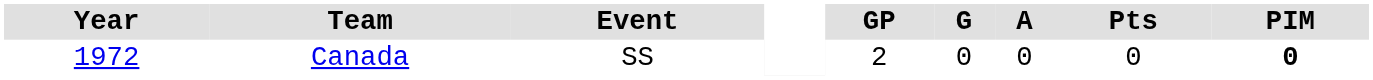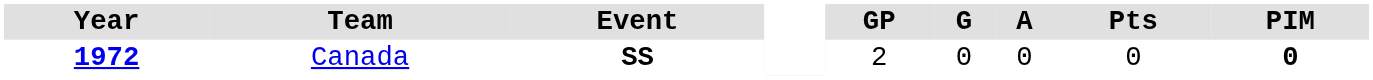(107, 58) normal -> (107, 58) bold
(638, 58) normal -> (638, 58) bold
